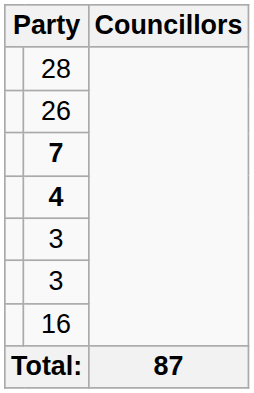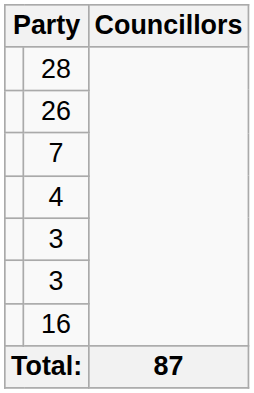(56, 153) bold -> (56, 153) normal
(56, 196) bold -> (56, 196) normal
